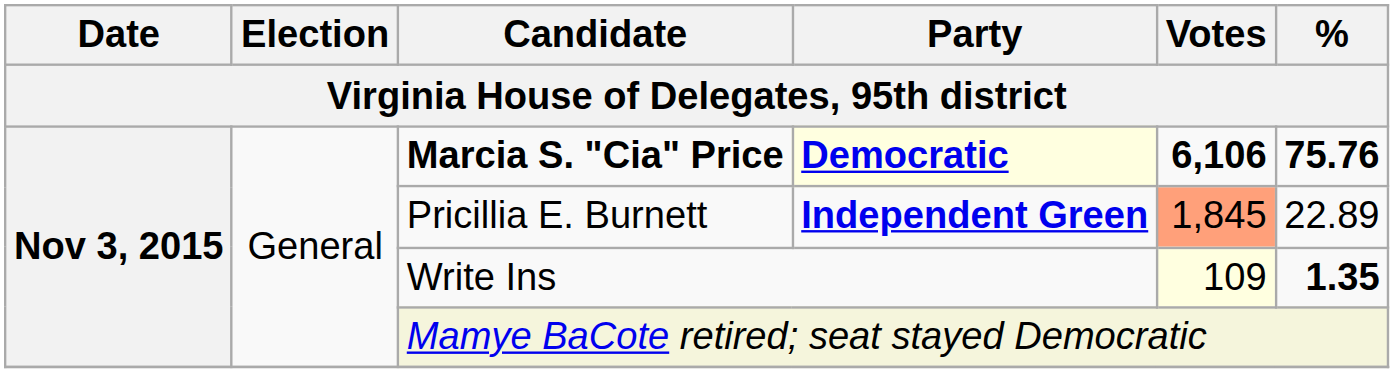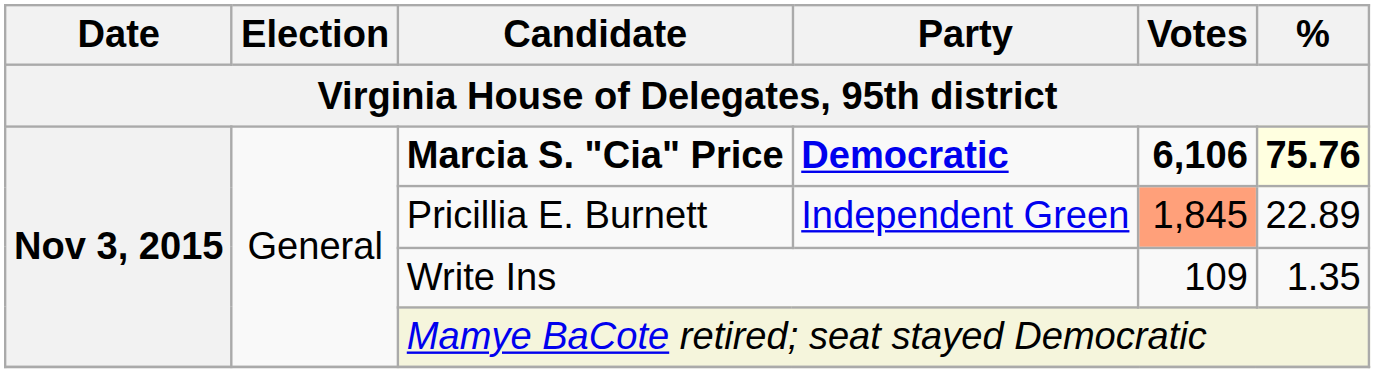(905, 155) lightyellow background -> (905, 155) no background
(1332, 155) no background -> (1313, 155) lightyellow background
(975, 215) bold -> (965, 215) normal
(1235, 276) lightyellow background -> (1216, 276) no background
(1343, 276) bold -> (1324, 276) normal
